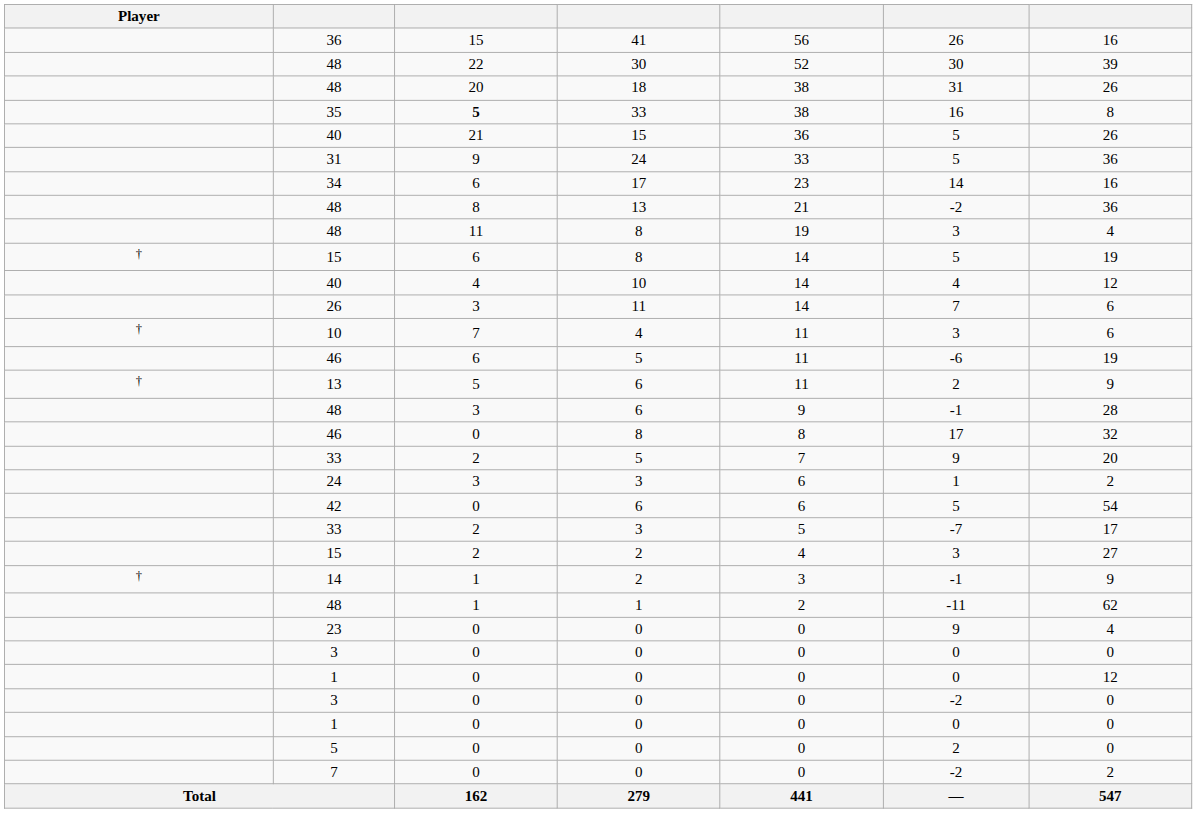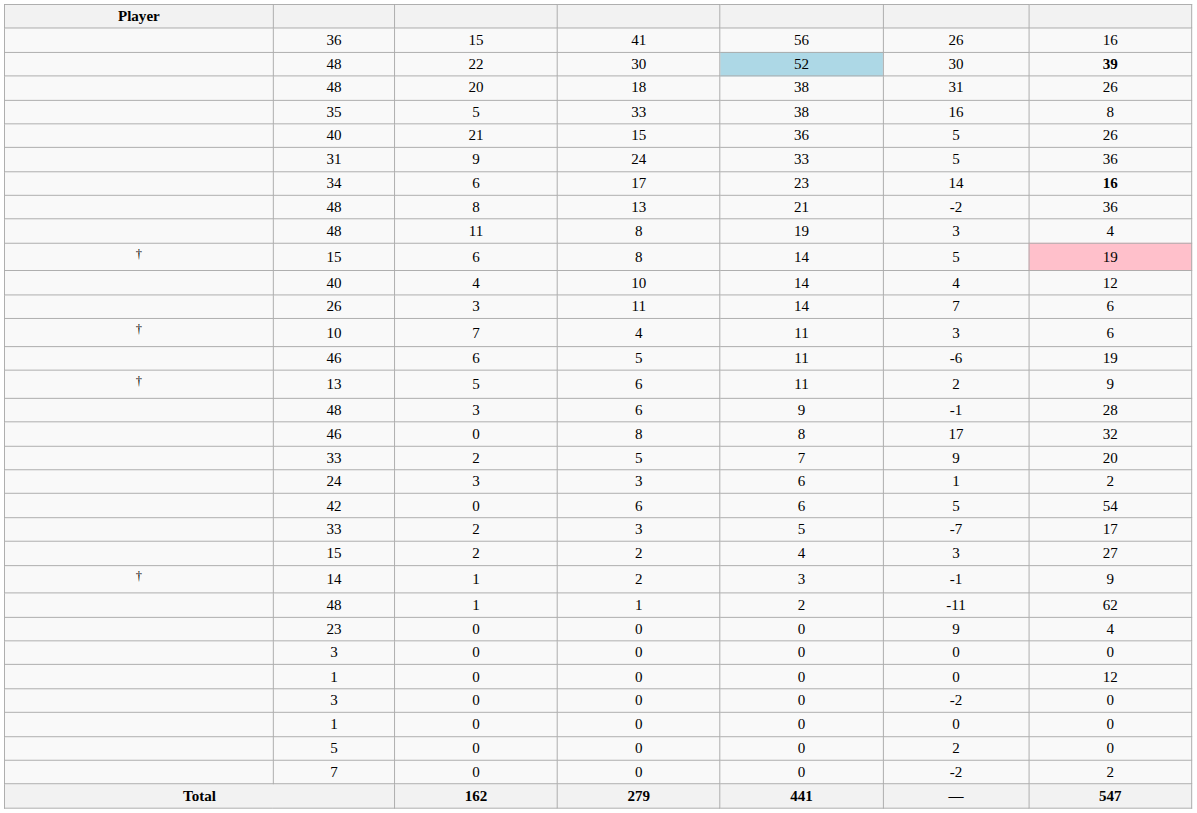(802, 64) no background -> (802, 64) lightblue background
(1110, 64) normal -> (1110, 64) bold
(476, 111) bold -> (476, 111) normal
(1110, 183) normal -> (1110, 183) bold
(1110, 256) no background -> (1110, 256) pink background
